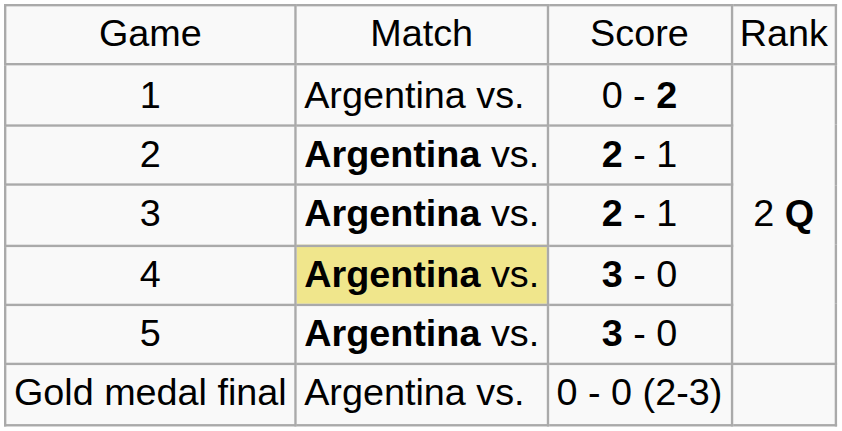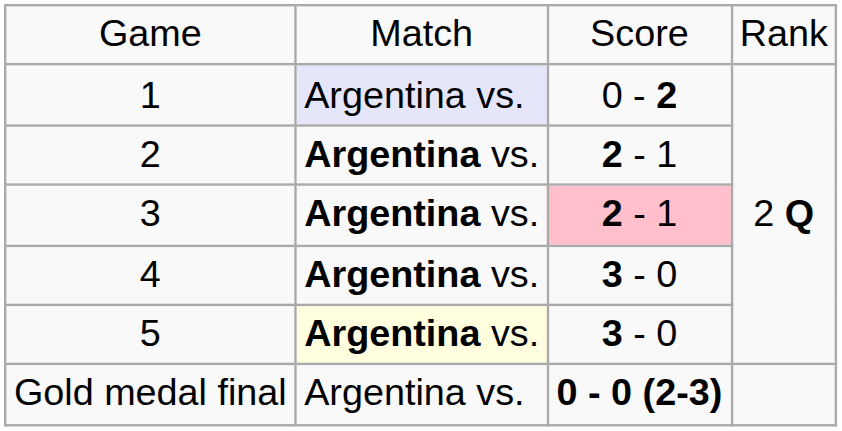(414, 94) no background -> (414, 94) lavender background
(639, 214) no background -> (639, 214) pink background
(422, 273) khaki background -> (422, 273) no background
(422, 333) no background -> (422, 333) lightyellow background
(639, 393) normal -> (639, 393) bold
